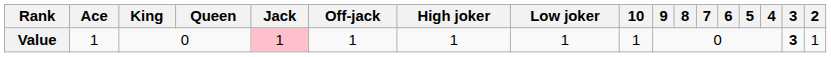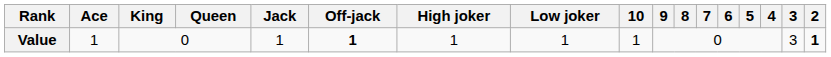(280, 39) pink background -> (280, 39) no background
(353, 39) normal -> (353, 39) bold
(793, 39) bold -> (793, 39) normal
(815, 39) normal -> (815, 39) bold
